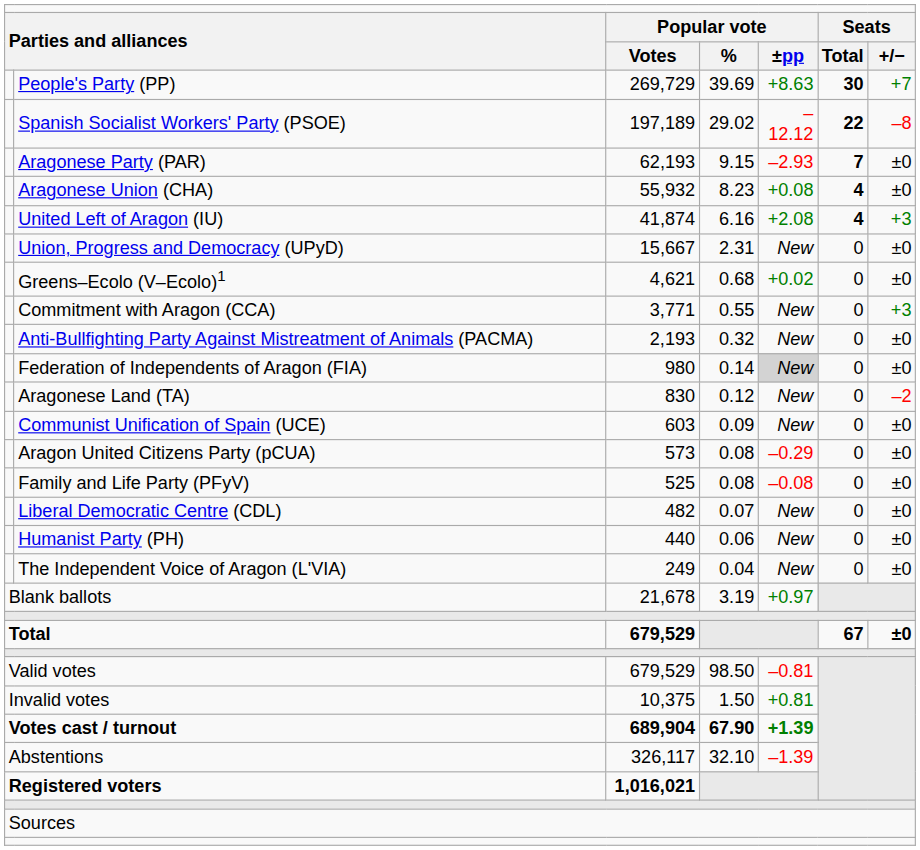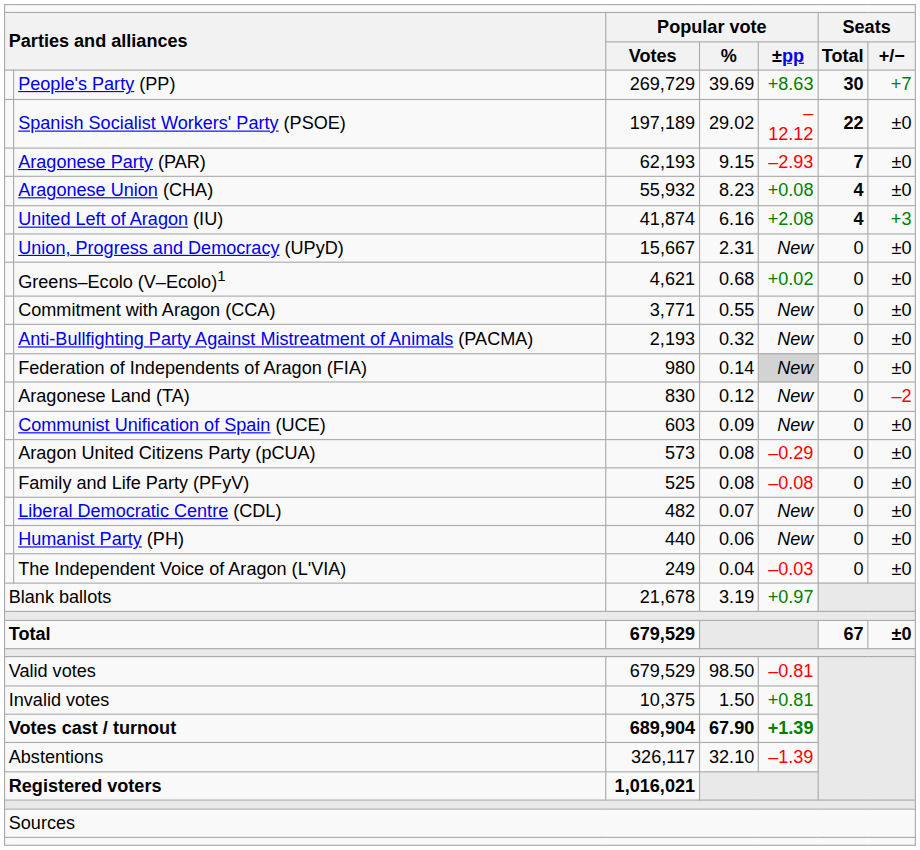(901, 123) –8 -> (902, 123) ±0
(901, 310) +3 -> (902, 310) ±0
(795, 568) New -> (791, 568) –0.03
